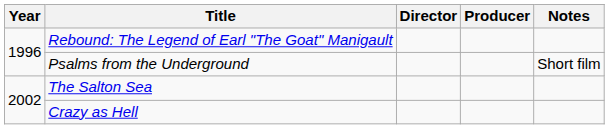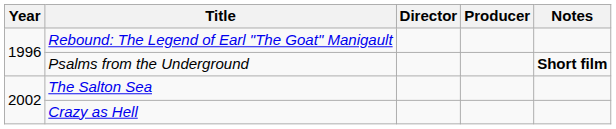(569, 64) normal -> (572, 64) bold
